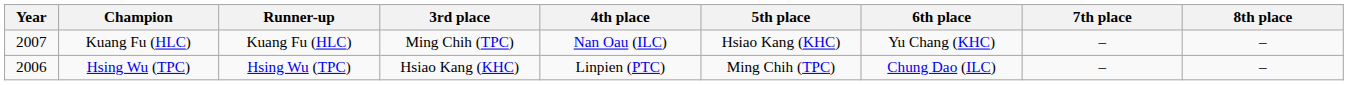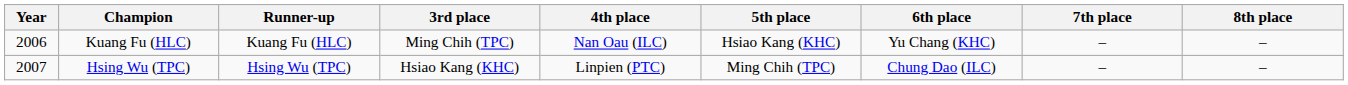(31, 42) 2007 -> (31, 42) 2006
(31, 67) 2006 -> (31, 67) 2007
